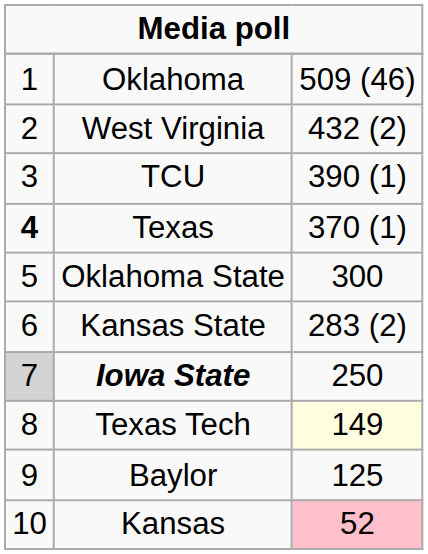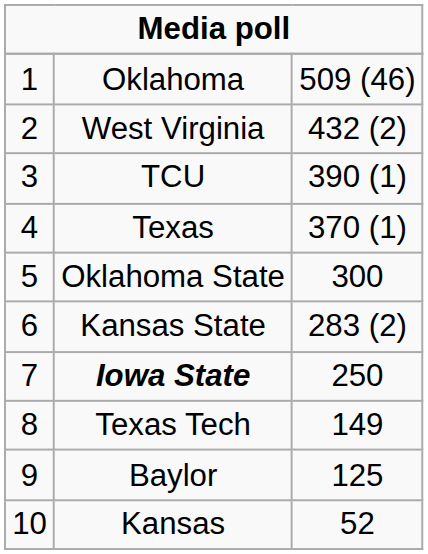(30, 227) bold -> (30, 227) normal
(30, 375) lightgrey background -> (30, 375) no background
(357, 425) lightyellow background -> (357, 425) no background
(357, 524) pink background -> (357, 524) no background
